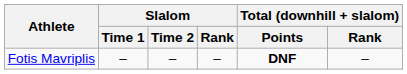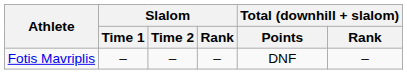(282, 59) bold -> (282, 59) normal
